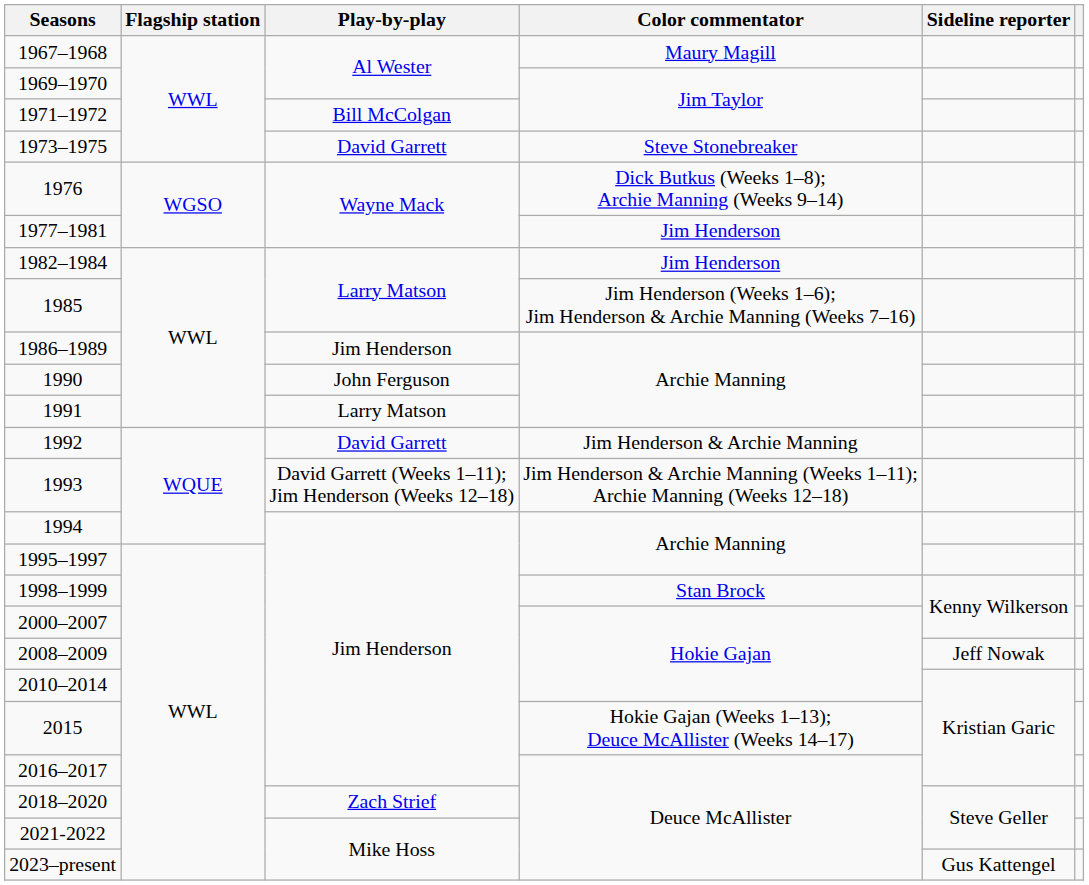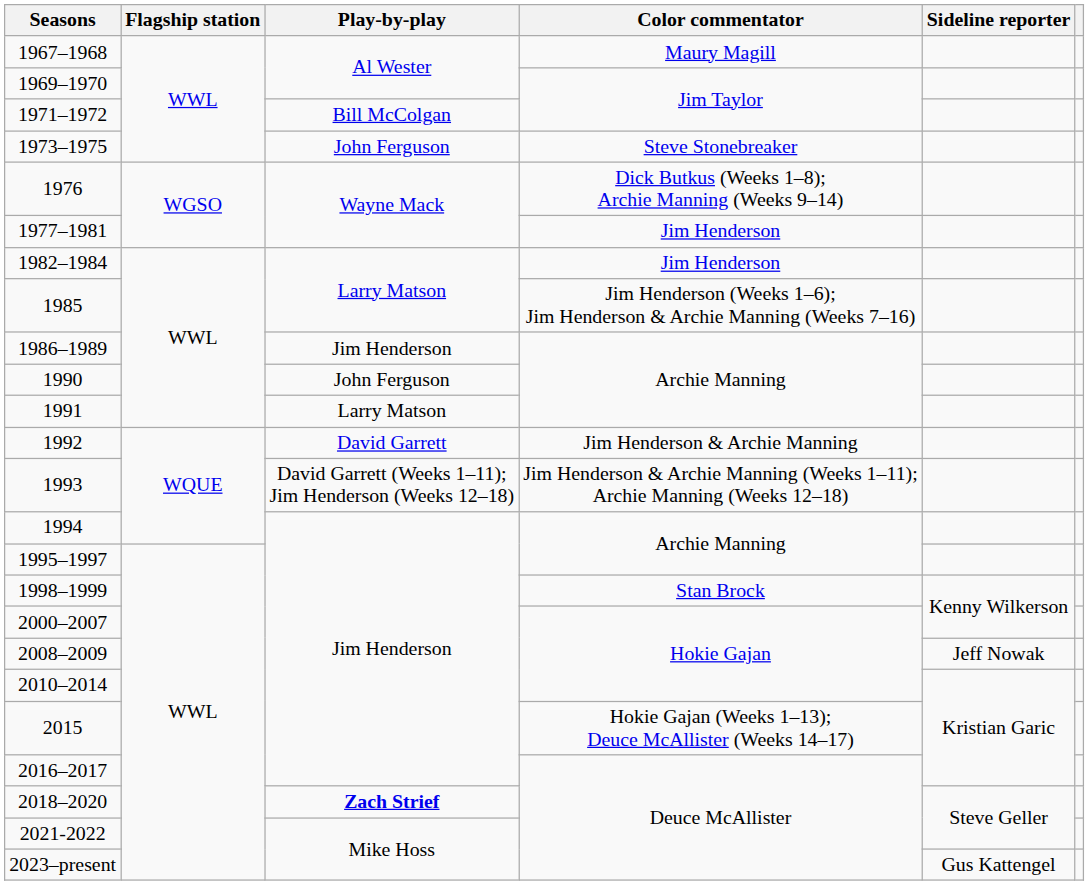(392, 146) David Garrett -> (392, 146) John Ferguson
(392, 801) normal -> (392, 801) bold
